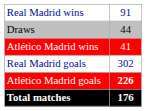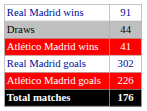(126, 81) bold -> (126, 81) normal
